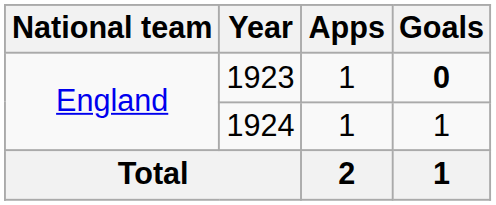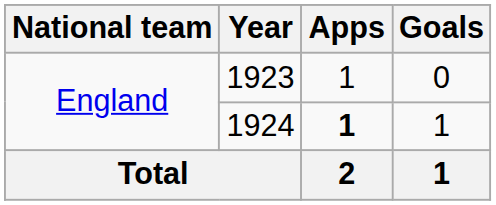(442, 77) bold -> (442, 77) normal
(347, 125) normal -> (347, 125) bold
